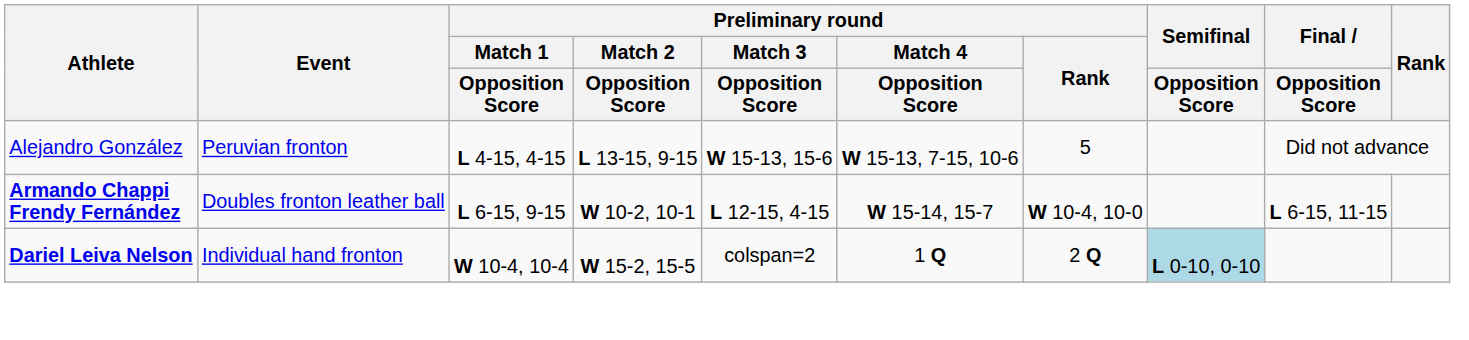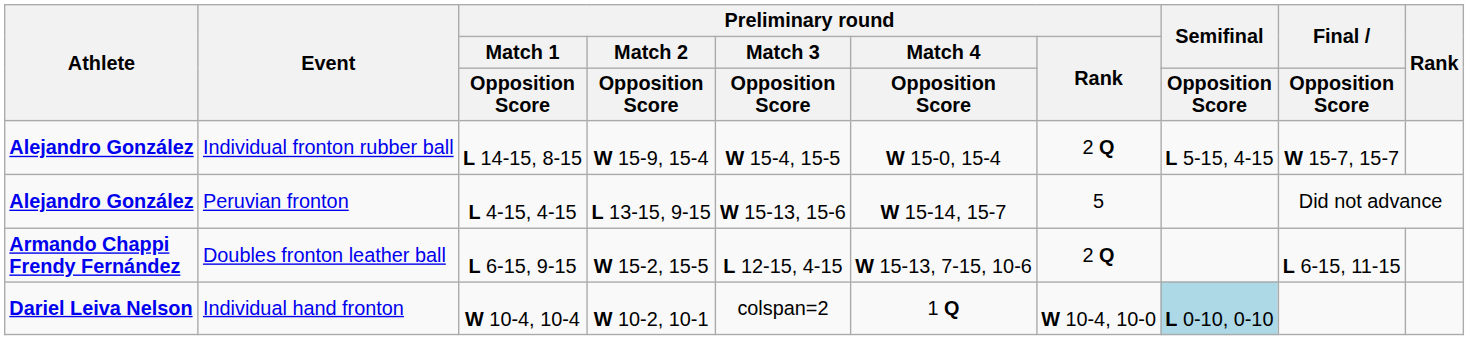+ row: (328, 148)
(96, 148) normal -> (101, 202) bold
(930, 159) W 15-13, 7-15, 10-6 -> (943, 213) W 15-14, 15-7
(638, 213) W 10-2, 10-1 -> (651, 266) W 15-2, 15-5
(930, 213) W 15-14, 15-7 -> (943, 266) W 15-13, 7-15, 10-6
(1085, 213) W 10-4, 10-0 -> (1099, 255) 2 Q
(638, 266) W 15-2, 15-5 -> (651, 320) W 10-2, 10-1
(1085, 255) 2 Q -> (1099, 320) W 10-4, 10-0
